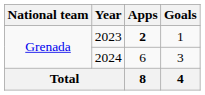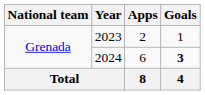(143, 36) bold -> (143, 36) normal
(180, 57) normal -> (180, 57) bold
